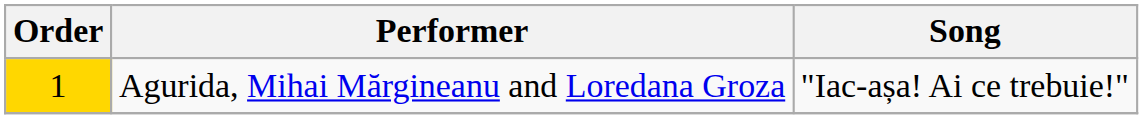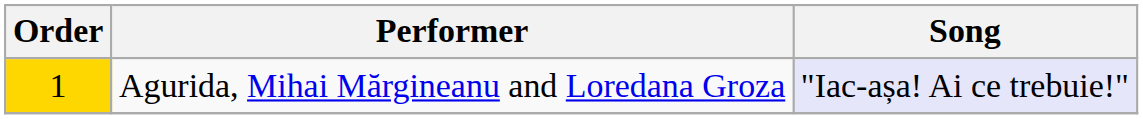(965, 85) no background -> (965, 85) lavender background
